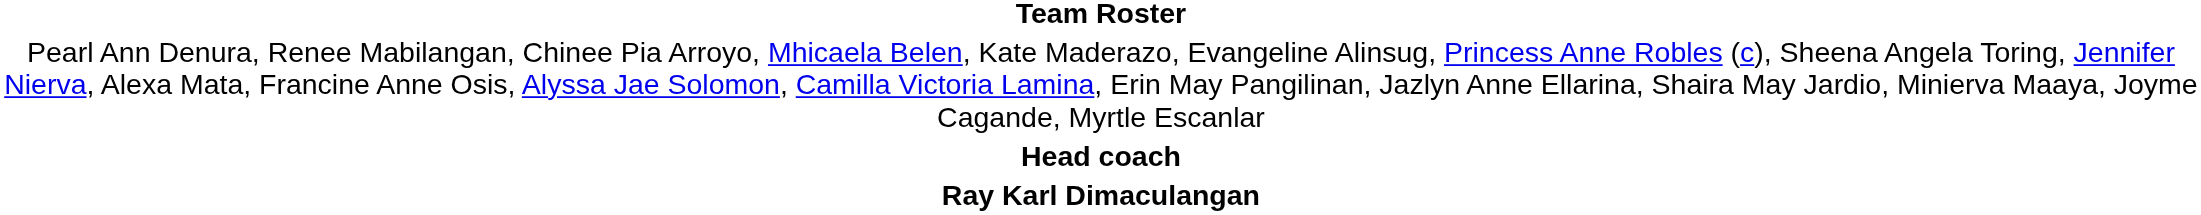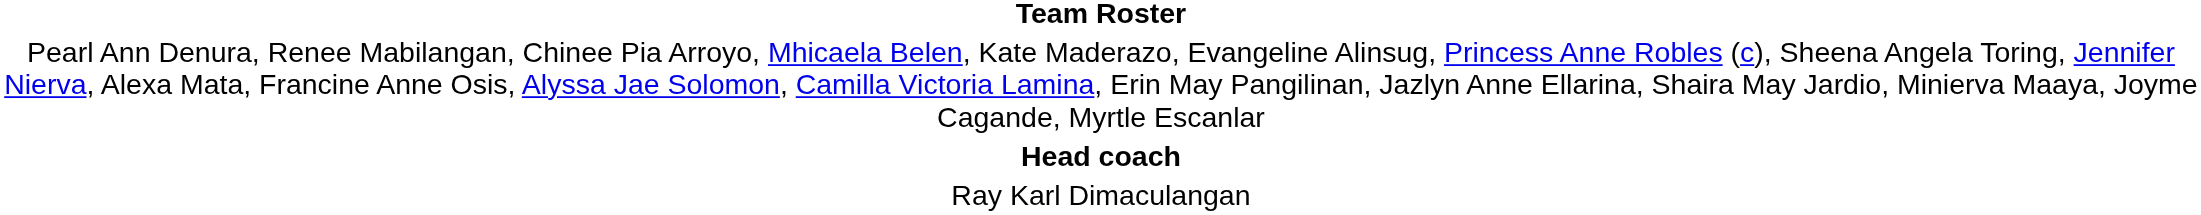(1101, 195) bold -> (1101, 195) normal
